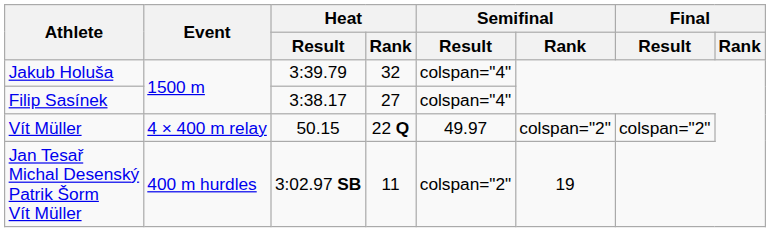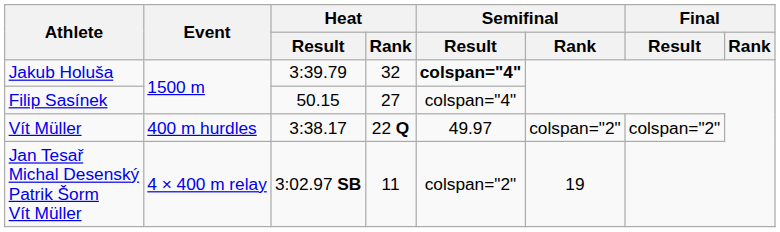(466, 73) normal -> (470, 73) bold
(318, 101) 3:38.17 -> (318, 101) 50.15
(207, 128) 4 × 400 m relay -> (202, 128) 400 m hurdles
(318, 128) 50.15 -> (318, 128) 3:38.17
(202, 184) 400 m hurdles -> (207, 184) 4 × 400 m relay
